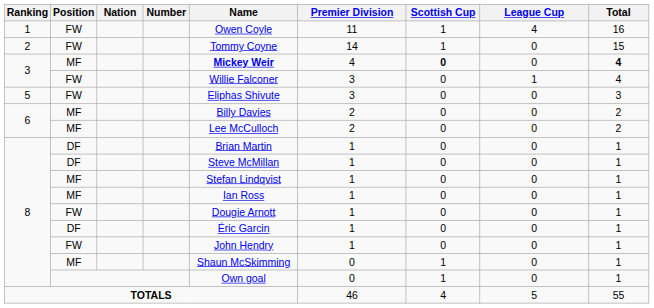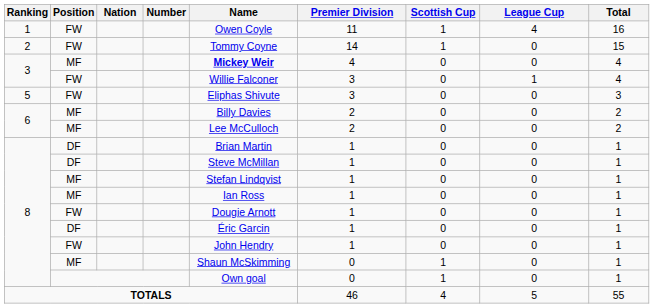(443, 63) bold -> (443, 63) normal
(618, 63) bold -> (618, 63) normal
